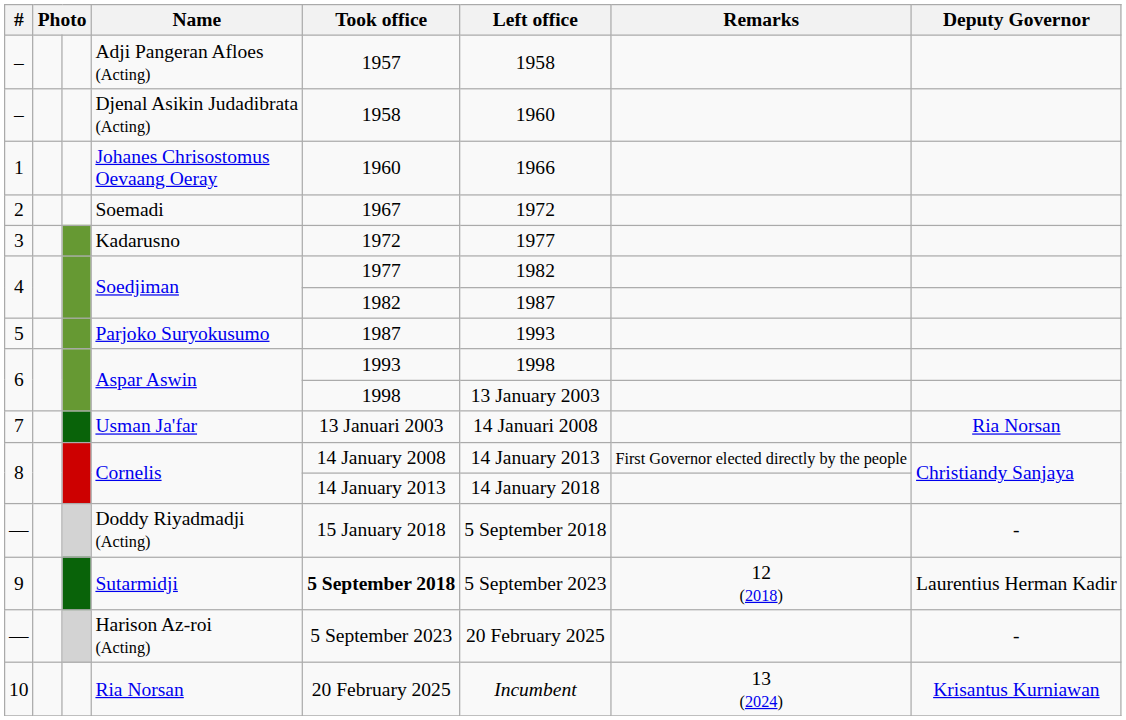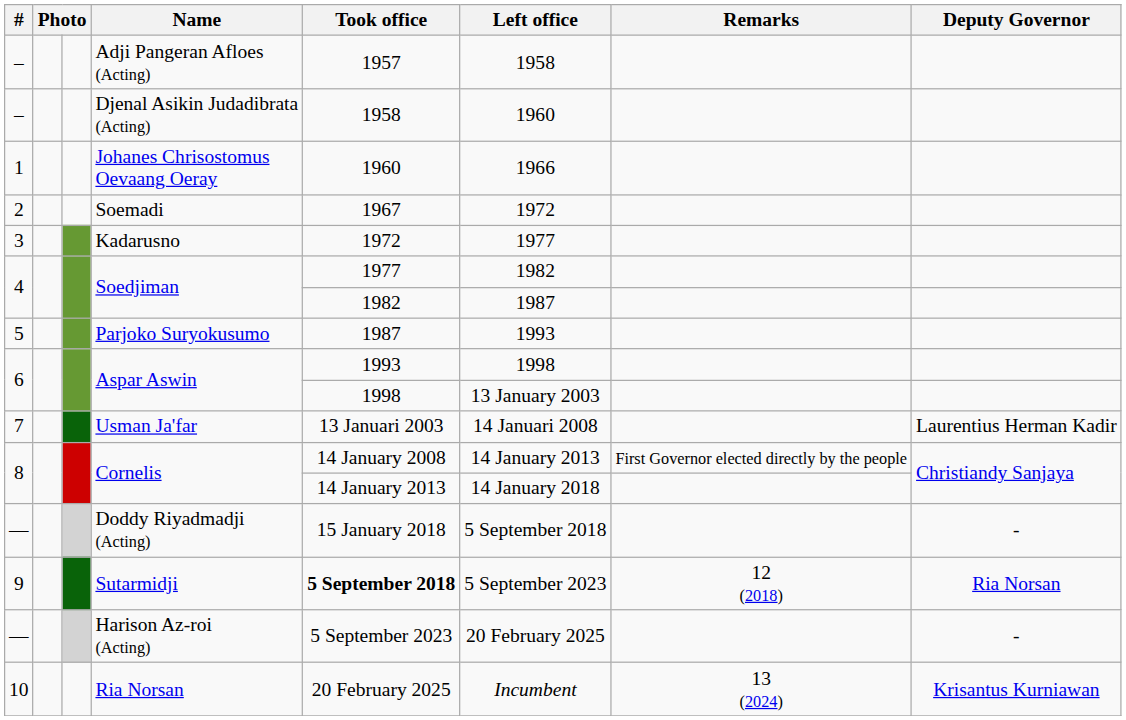(1016, 426) Ria Norsan -> (1016, 426) Laurentius Herman Kadir
(1016, 583) Laurentius Herman Kadir -> (1016, 583) Ria Norsan
